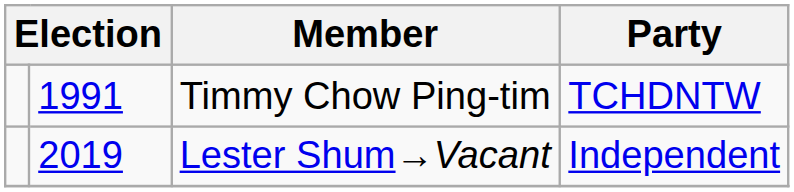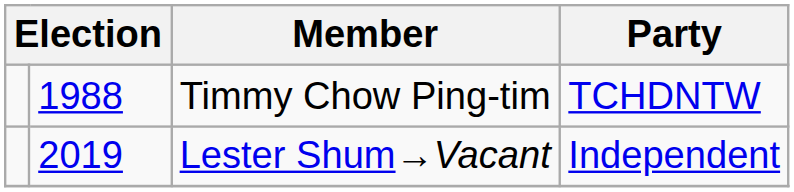(81, 95) 1991 -> (81, 95) 1988
